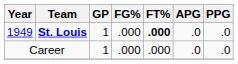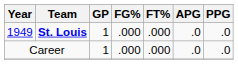(159, 32) bold -> (159, 32) normal
